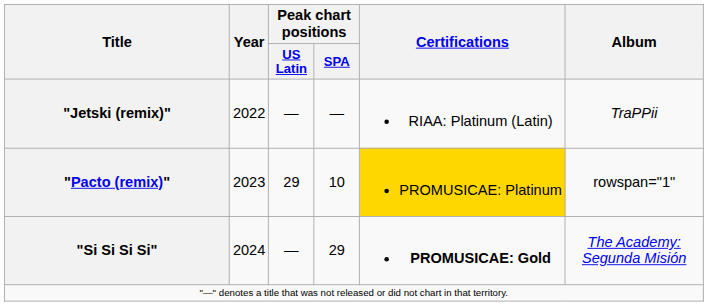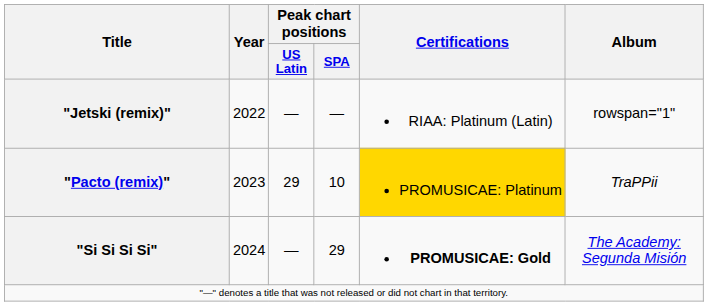(634, 113) TraPPii -> (634, 113) rowspan="1"
(634, 182) rowspan="1" -> (634, 182) TraPPii
